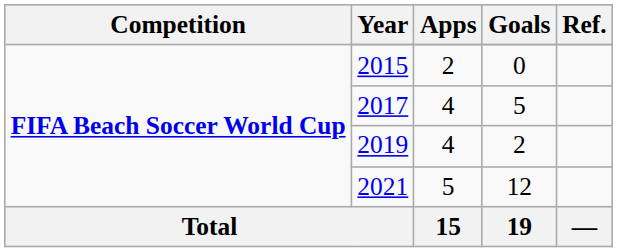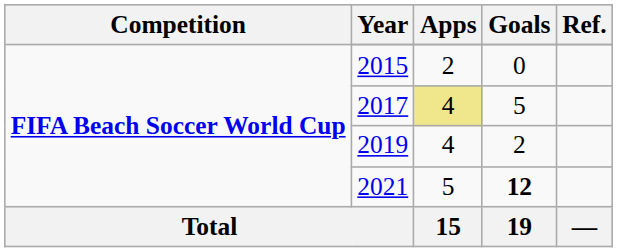(448, 105) no background -> (448, 105) khaki background
(519, 186) normal -> (519, 186) bold
